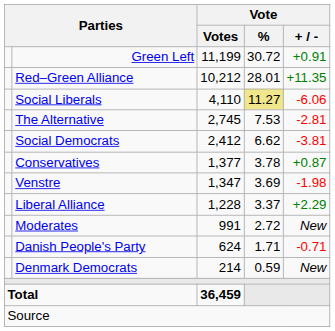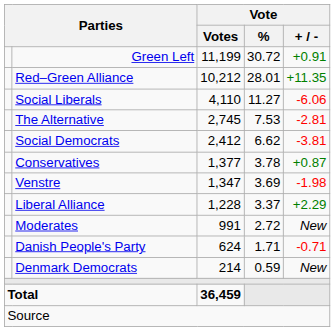(264, 99) khaki background -> (264, 99) no background
